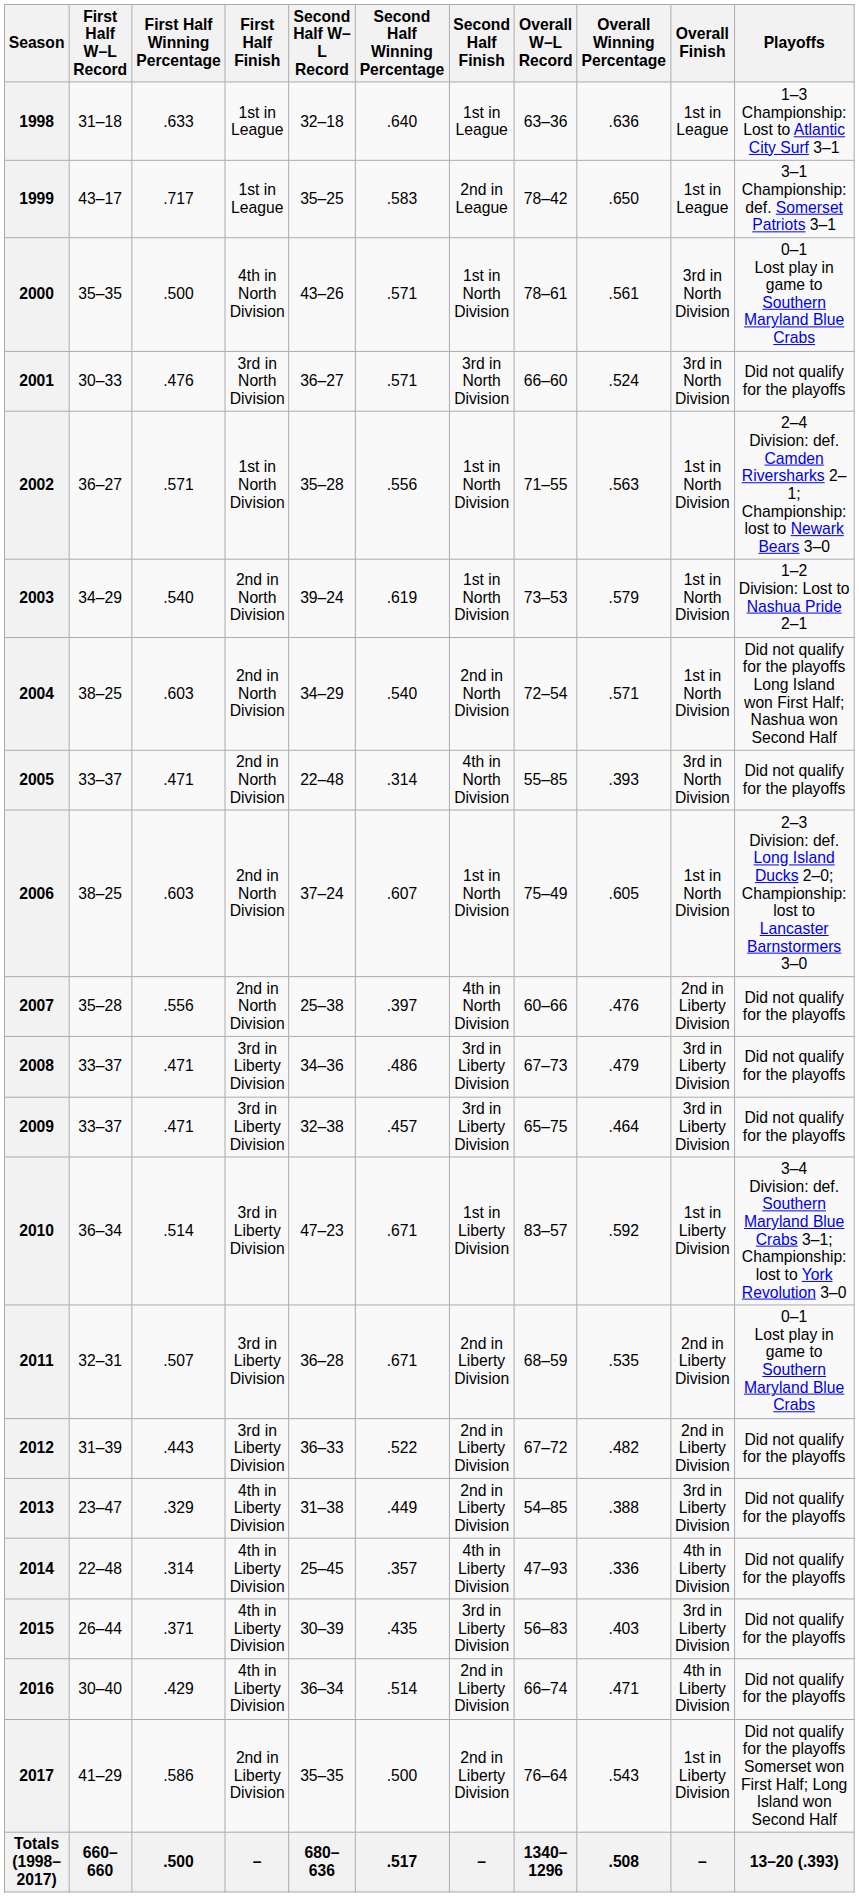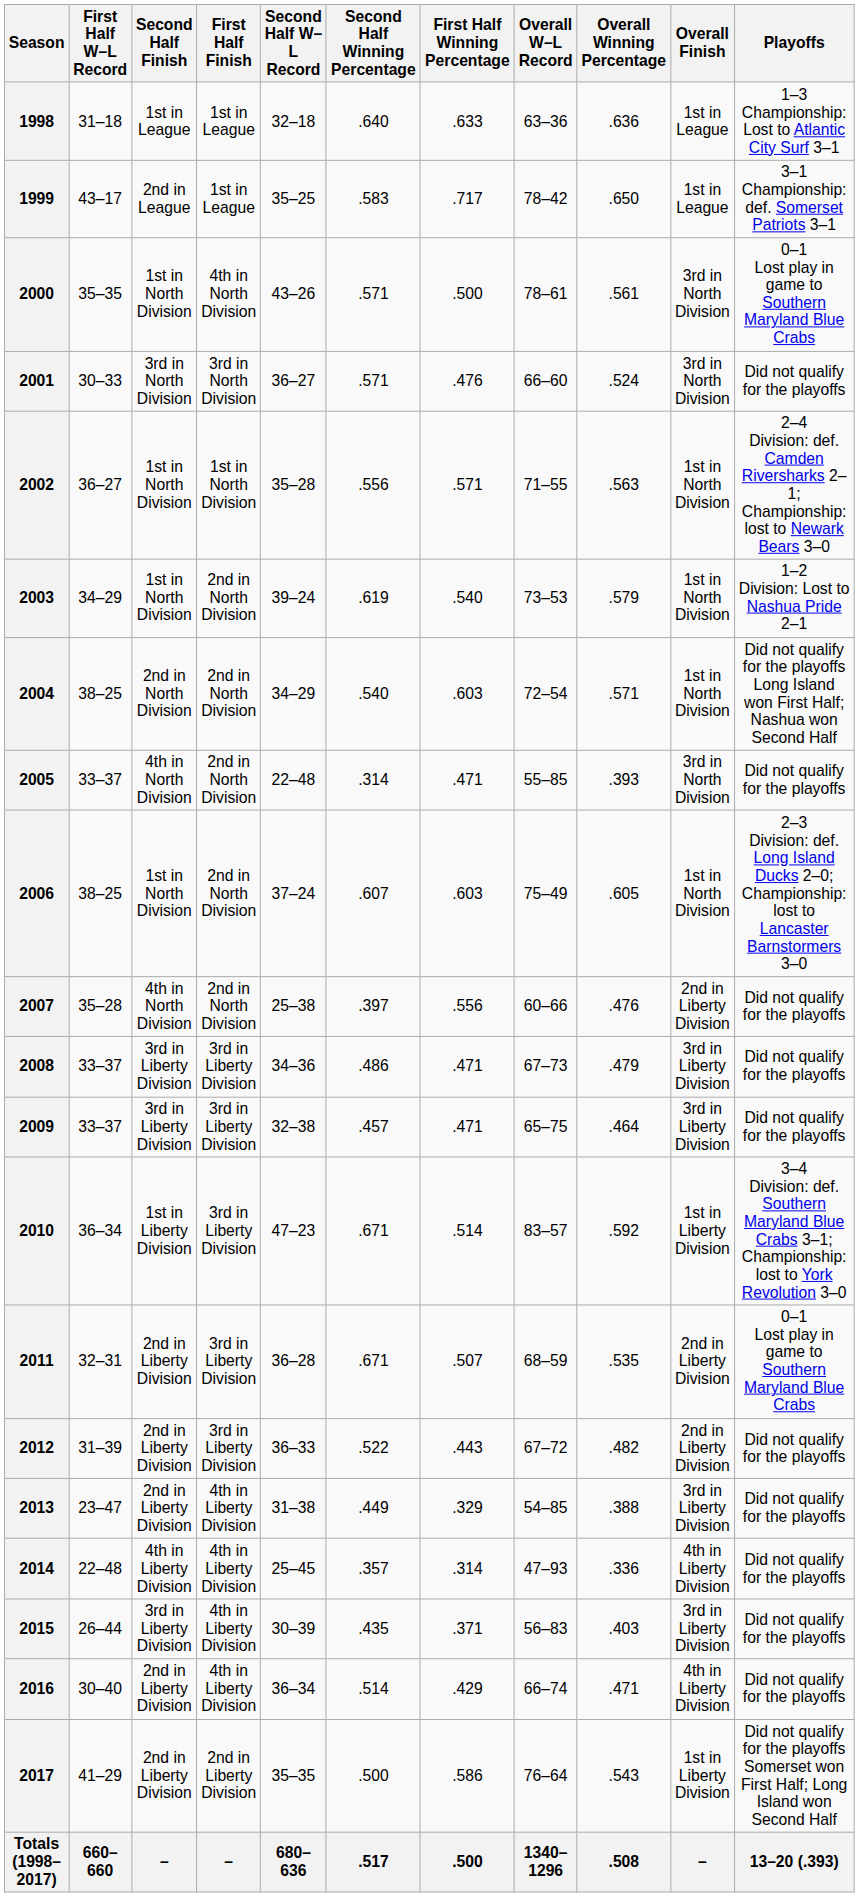columns swapped: (179, 43) <-> (482, 43)
